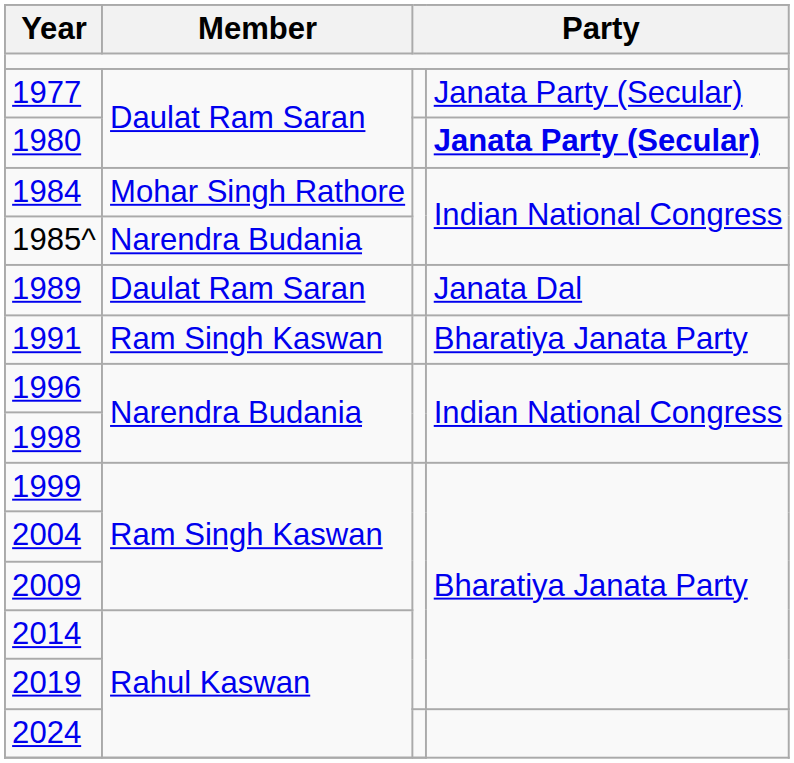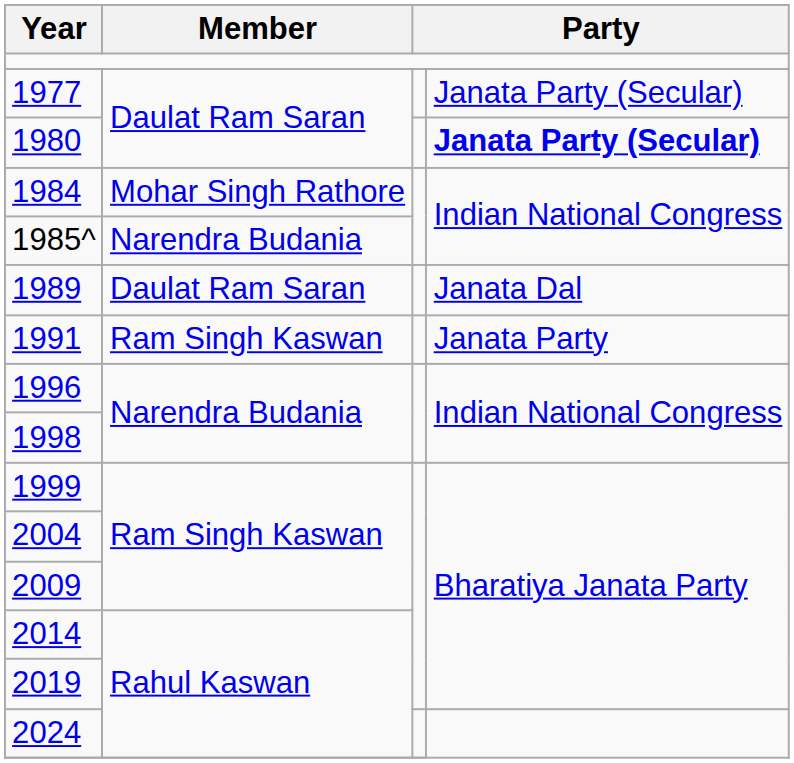(591, 338) Bharatiya Janata Party -> (521, 338) Janata Party
